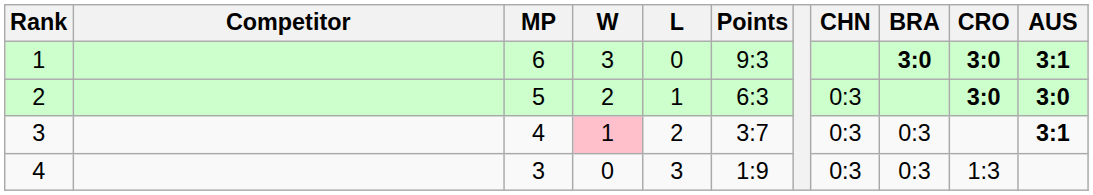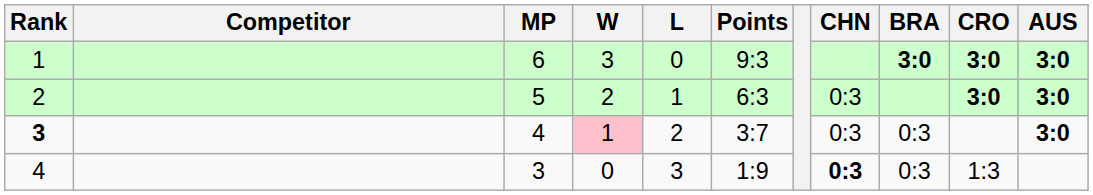(1053, 60) 3:1 -> (1053, 60) 3:0
(39, 134) normal -> (39, 134) bold
(1053, 134) 3:1 -> (1053, 134) 3:0
(845, 171) normal -> (845, 171) bold
